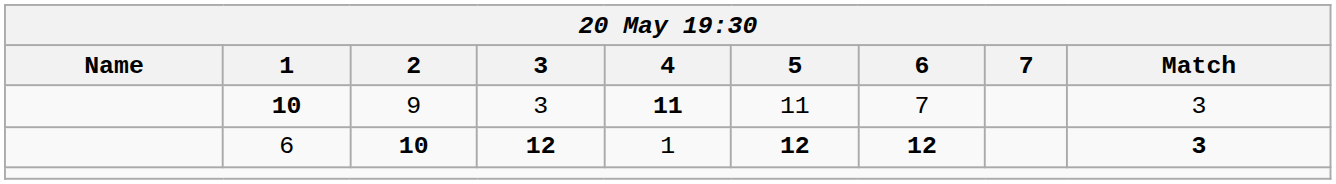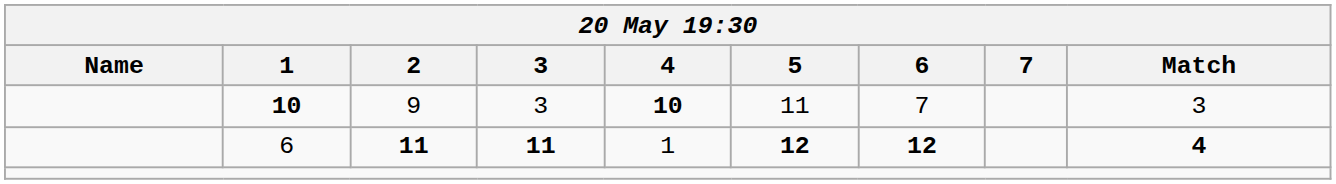(668, 106) 11 -> (668, 106) 10
(414, 147) 10 -> (414, 147) 11
(541, 147) 12 -> (541, 147) 11
(1199, 147) 3 -> (1199, 147) 4
